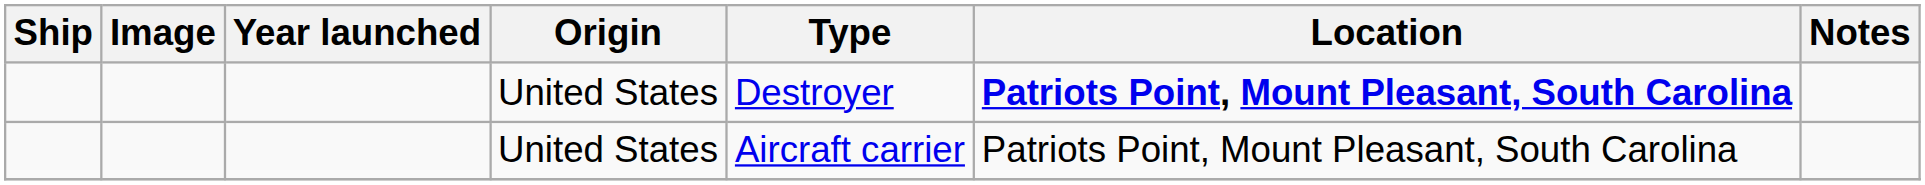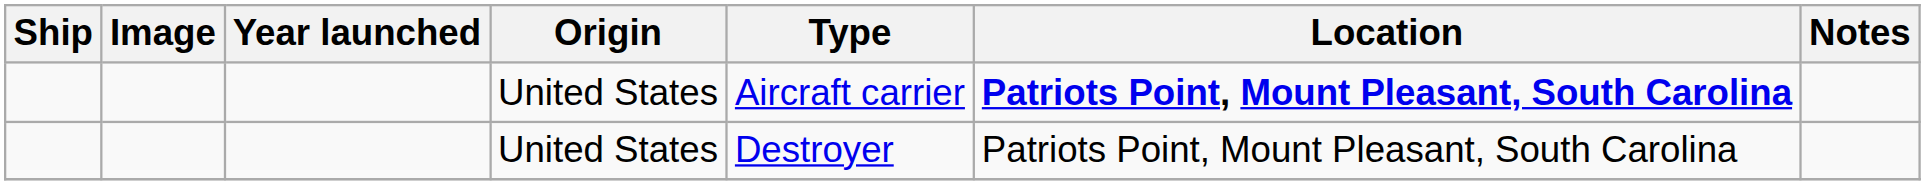(814, 91) Destroyer -> (850, 91) Aircraft carrier
(850, 149) Aircraft carrier -> (814, 149) Destroyer
